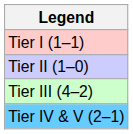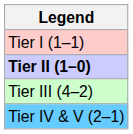(48, 67) normal -> (49, 67) bold
